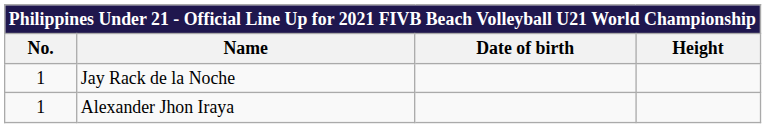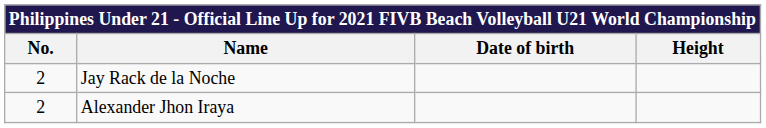(41, 77) 1 -> (41, 77) 2
(41, 106) 1 -> (41, 106) 2
